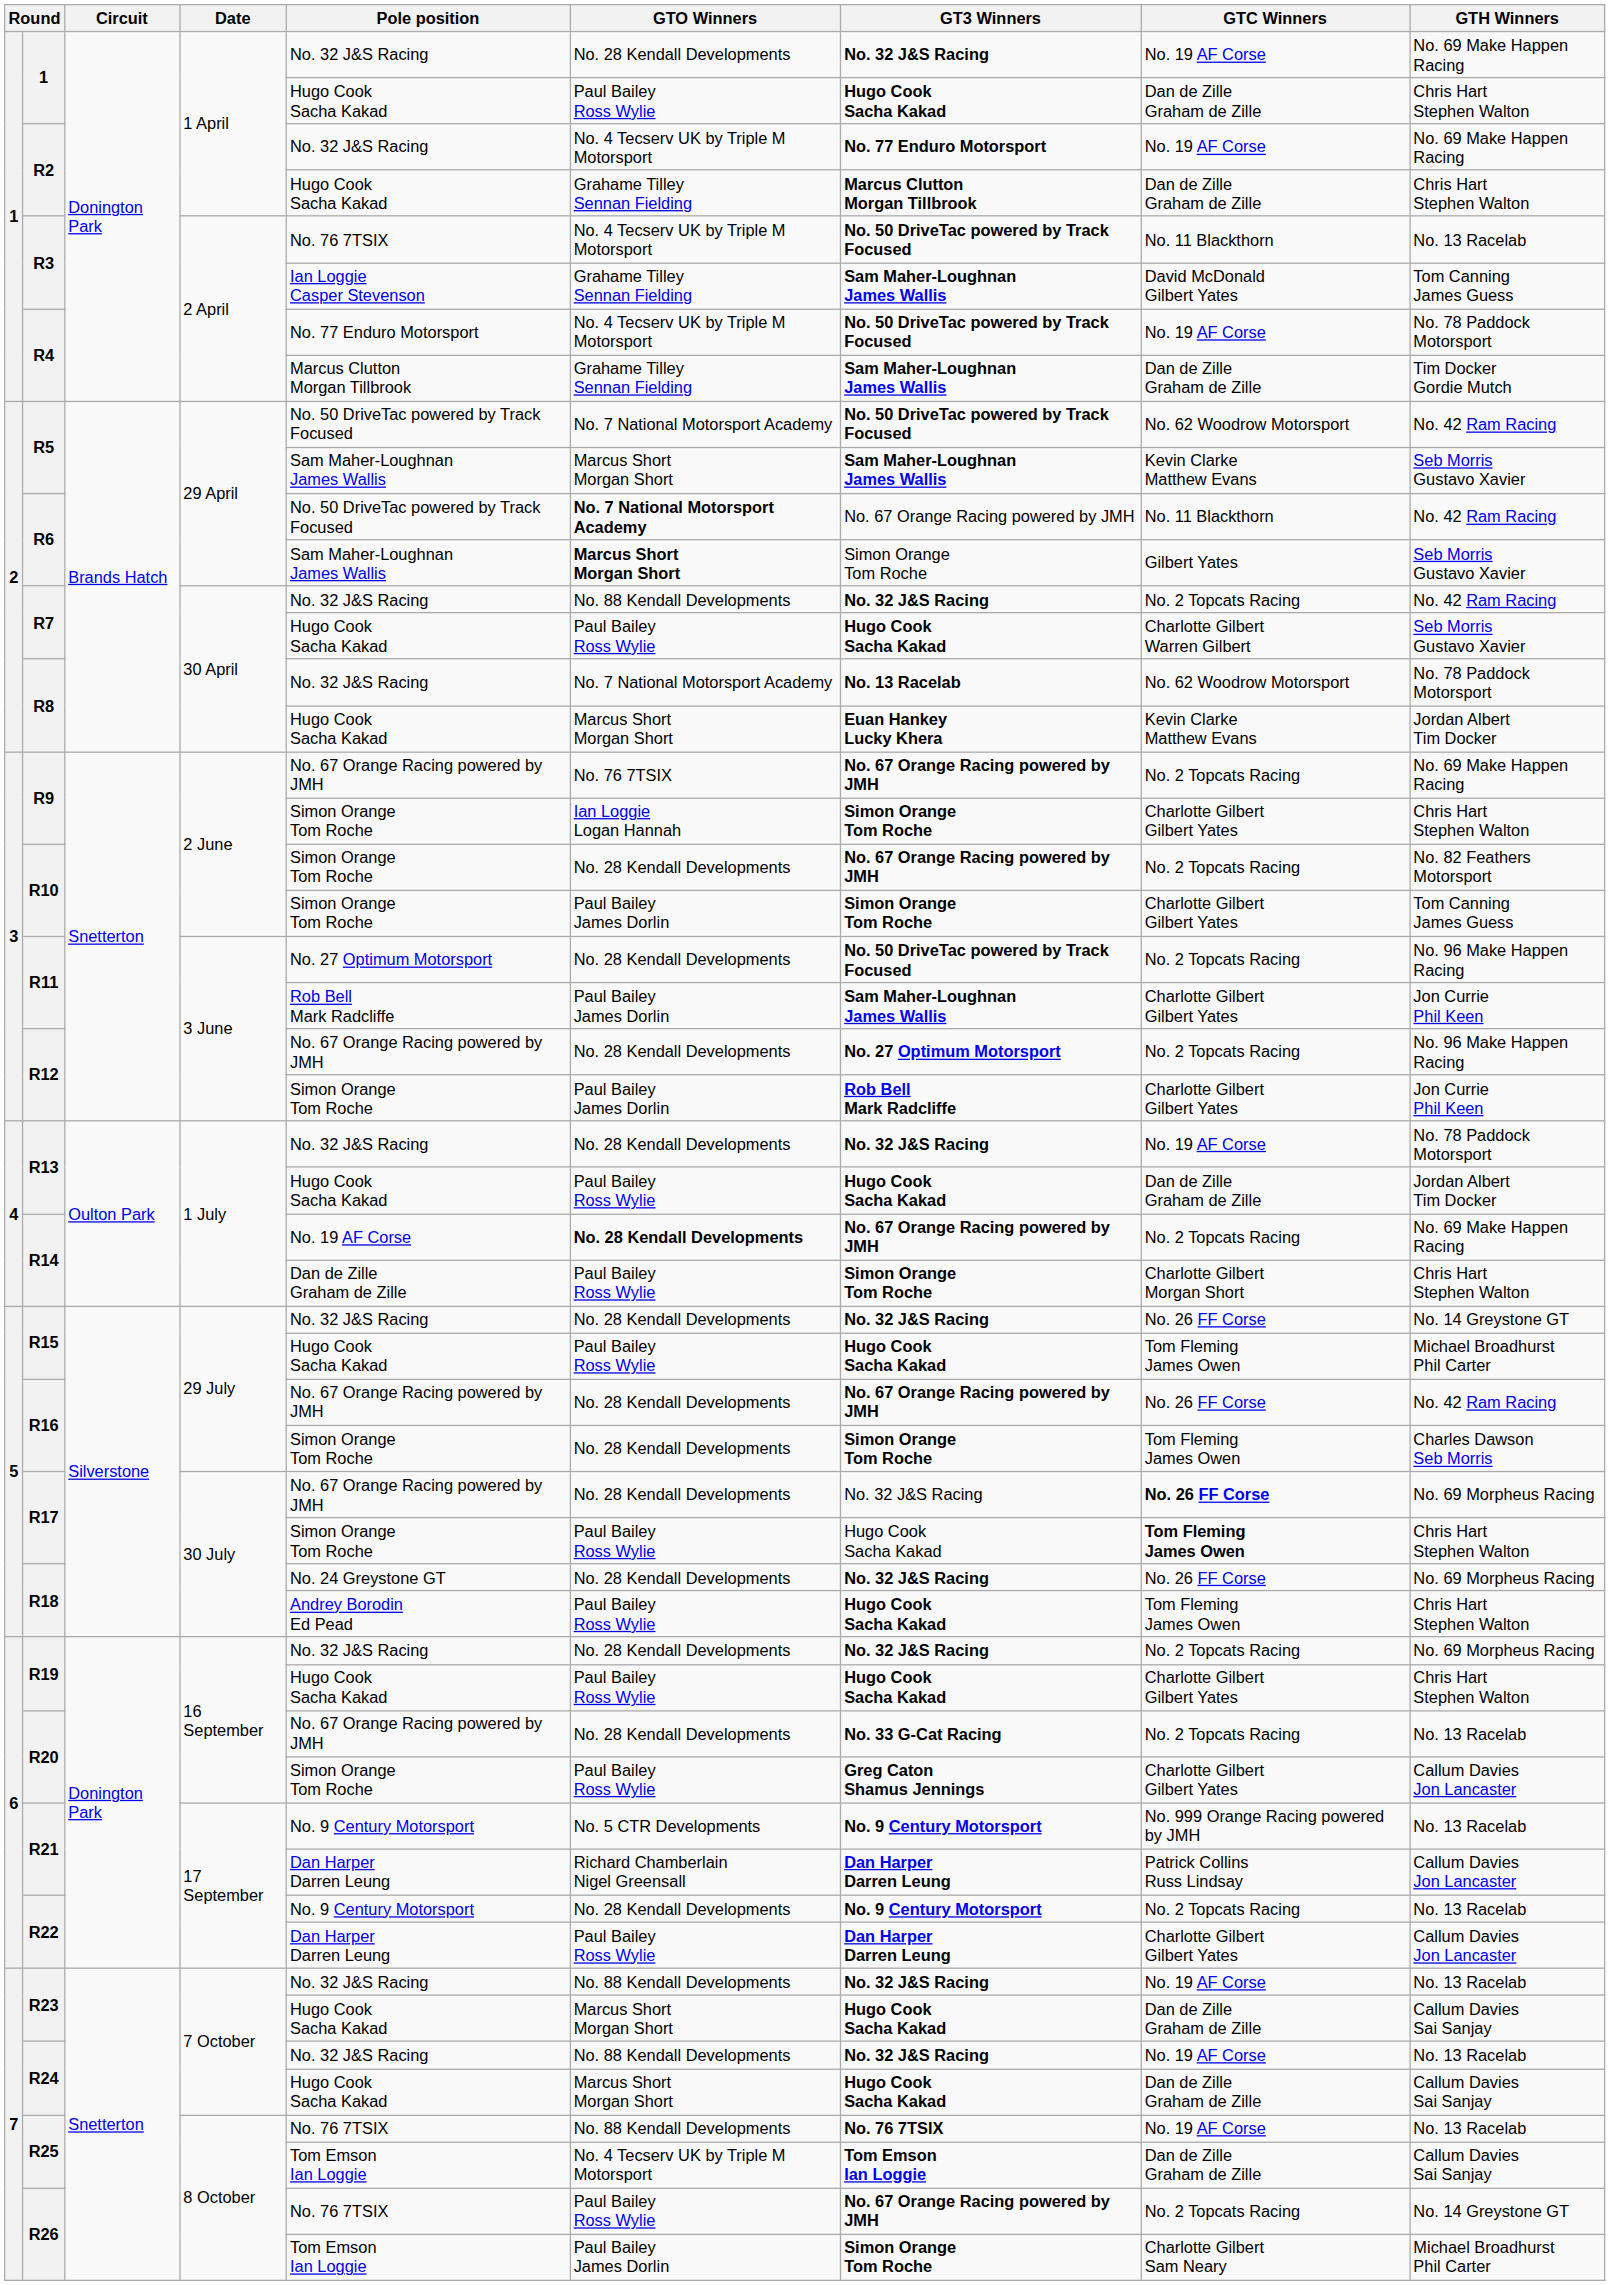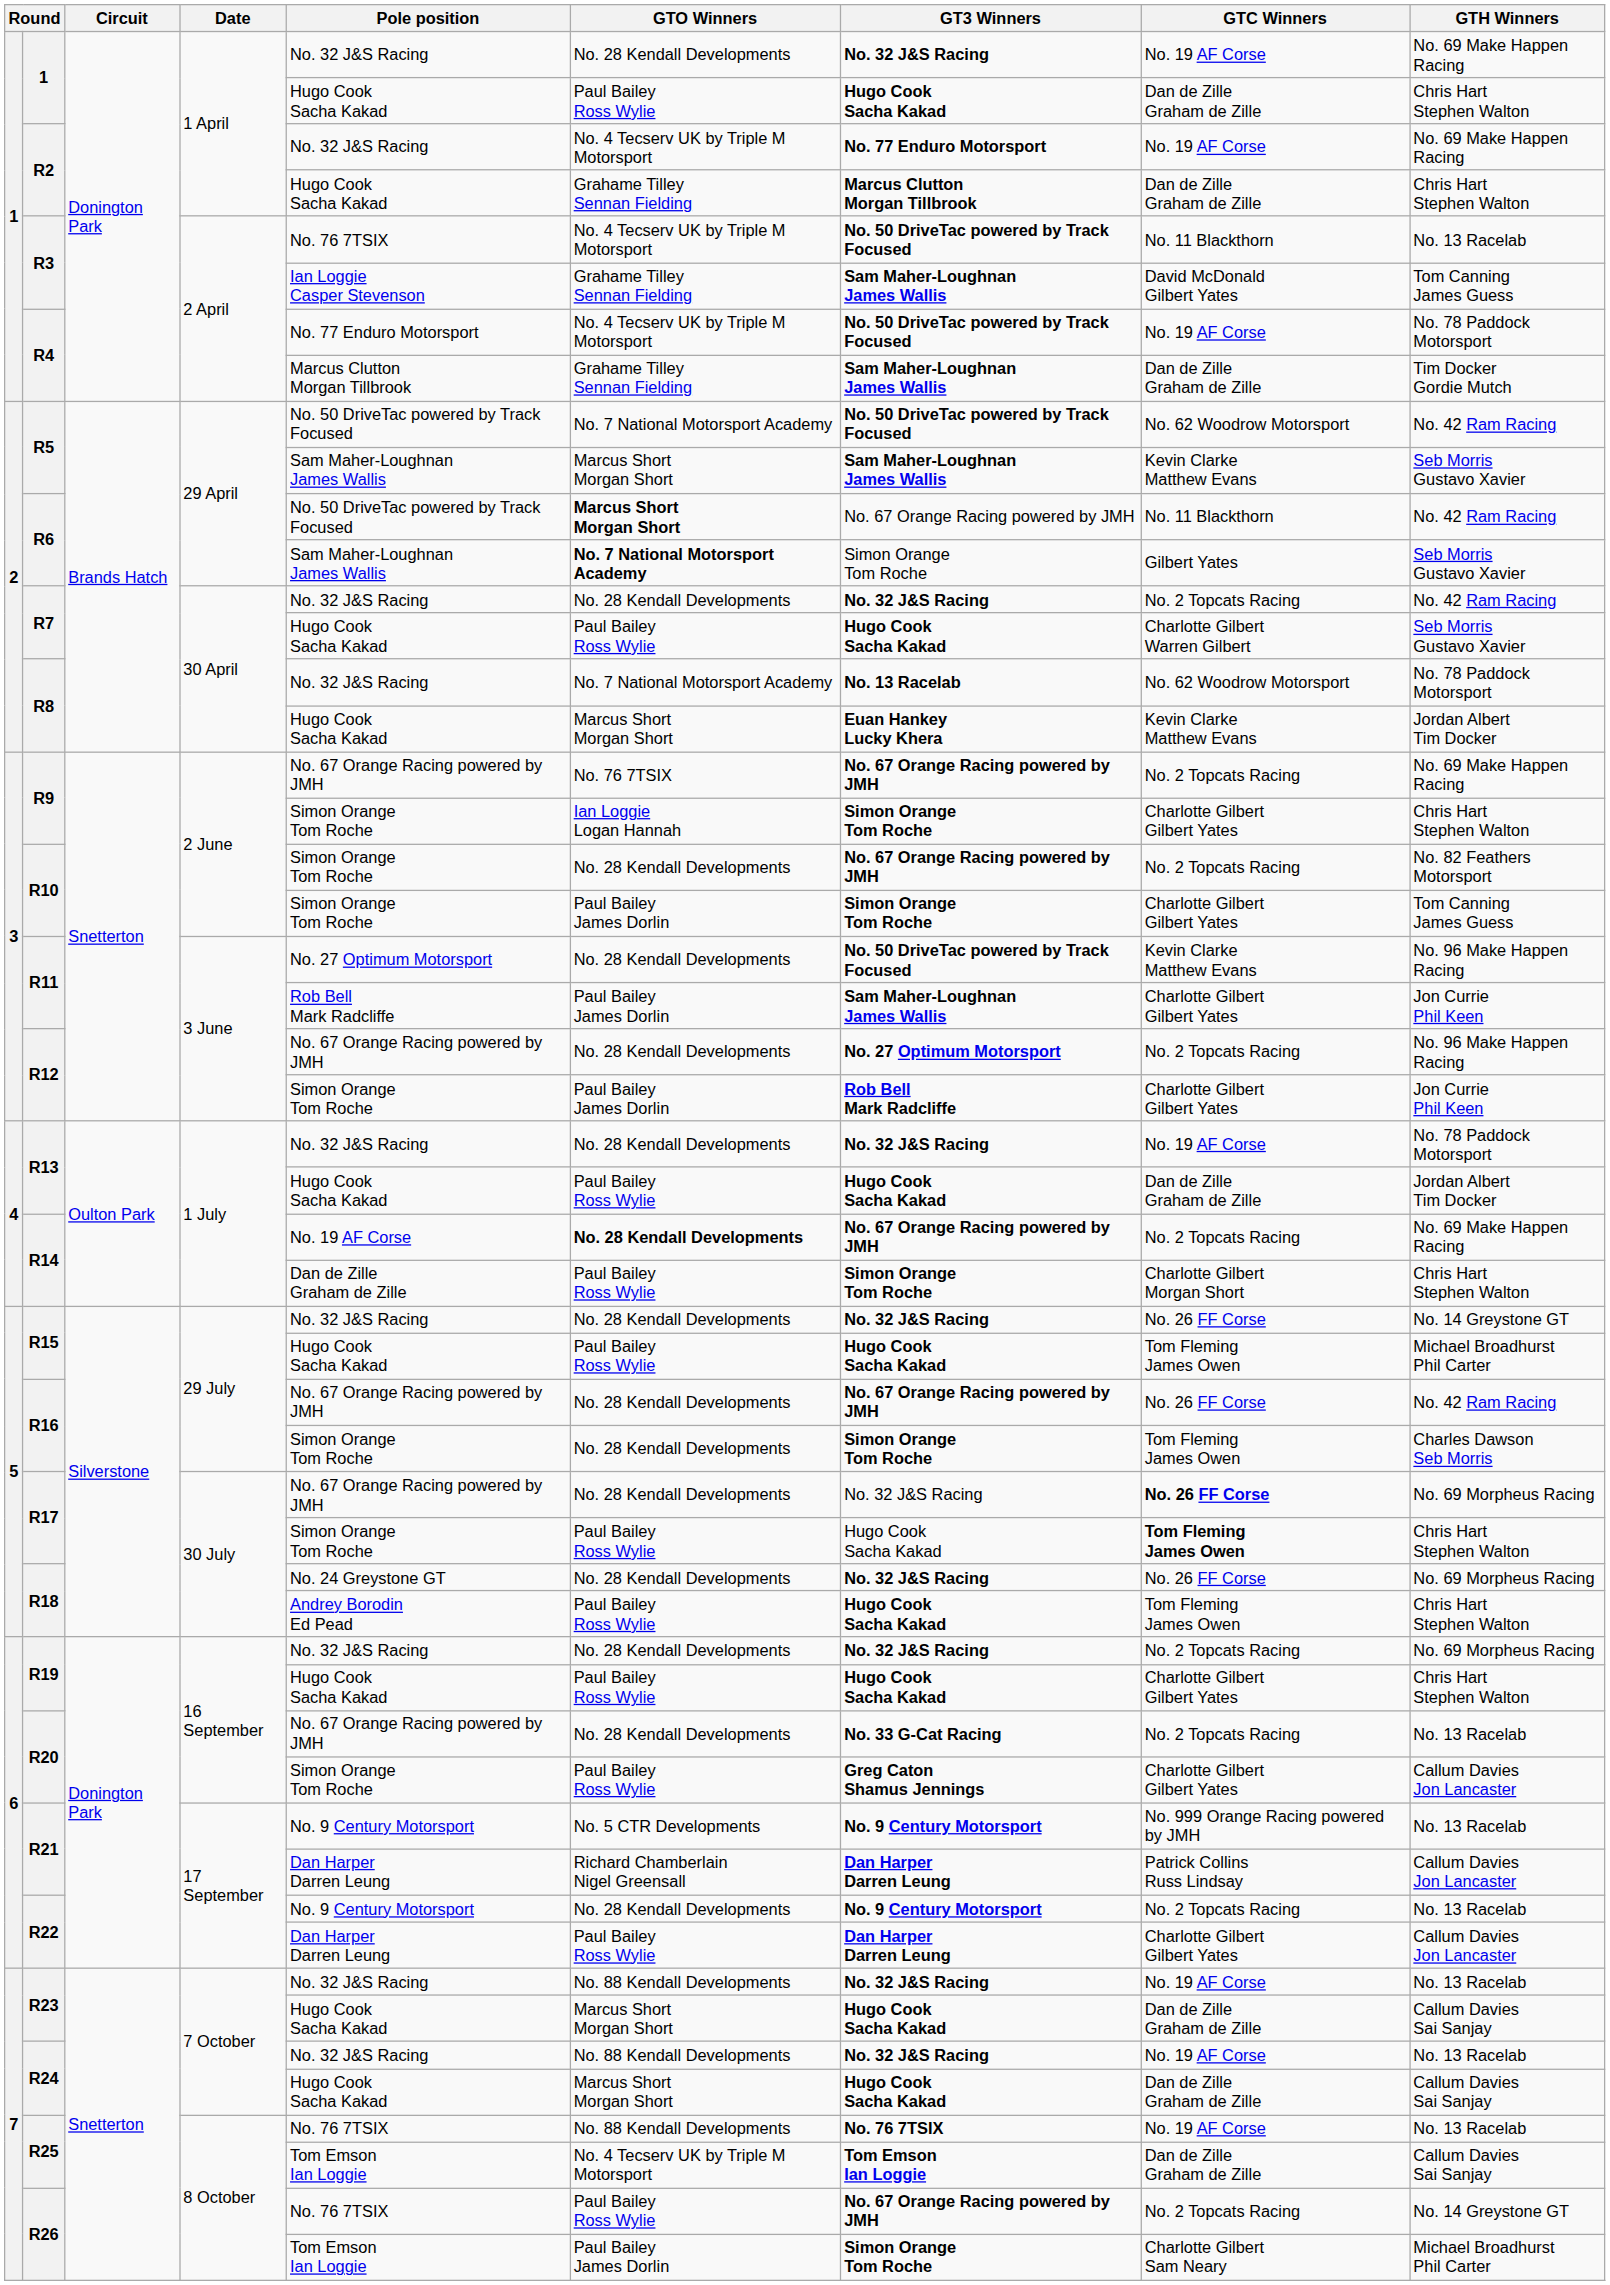(674, 517) No. 7 National Motorsport Academy -> (627, 517) Marcus Short Morgan Short
(627, 563) Marcus Short Morgan Short -> (674, 563) No. 7 National Motorsport Academy
(682, 599) No. 88 Kendall Developments -> (682, 599) No. 28 Kendall Developments
(1222, 959) No. 2 Topcats Racing -> (1201, 959) Kevin Clarke Matthew Evans
